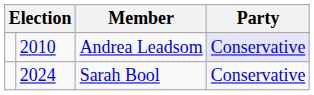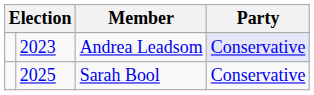(38, 47) 2010 -> (38, 47) 2023
(38, 75) 2024 -> (38, 75) 2025
